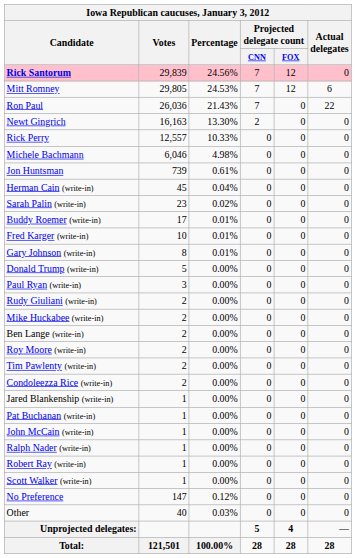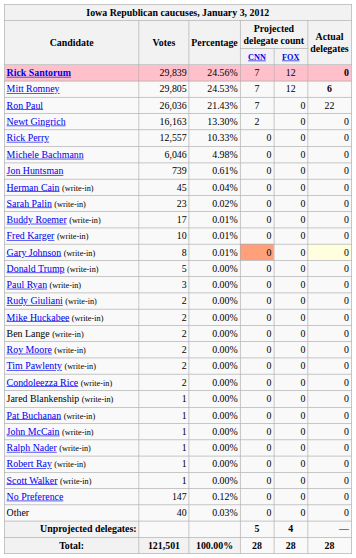(347, 73) normal -> (347, 73) bold
(329, 89) normal -> (329, 89) bold
(269, 252) no background -> (269, 252) lightsalmon background
(347, 252) no background -> (347, 252) lightyellow background
